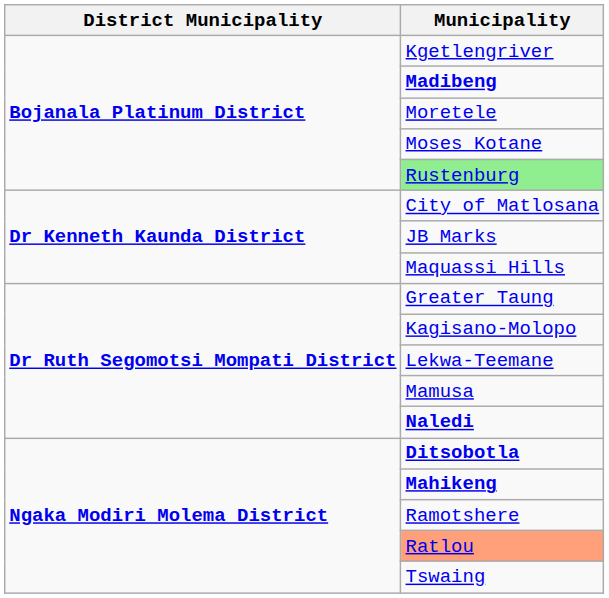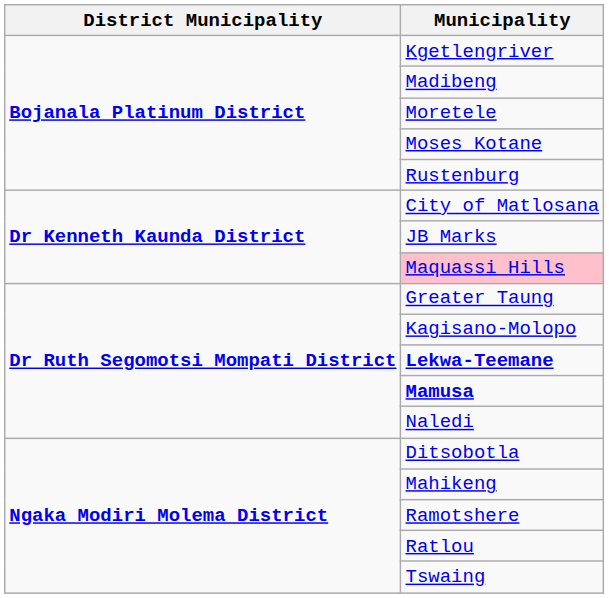(451, 82) bold -> (451, 82) normal
(462, 175) lightgreen background -> (462, 175) no background
(485, 268) no background -> (485, 268) pink background
(480, 360) normal -> (480, 360) bold
(440, 391) normal -> (440, 391) bold
(440, 422) bold -> (440, 422) normal
(462, 453) bold -> (462, 453) normal
(451, 484) bold -> (451, 484) normal
(440, 546) lightsalmon background -> (440, 546) no background
